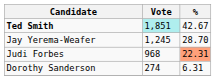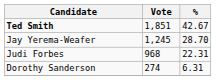(158, 26) paleturquoise background -> (158, 26) no background
(195, 54) lightsalmon background -> (195, 54) no background
